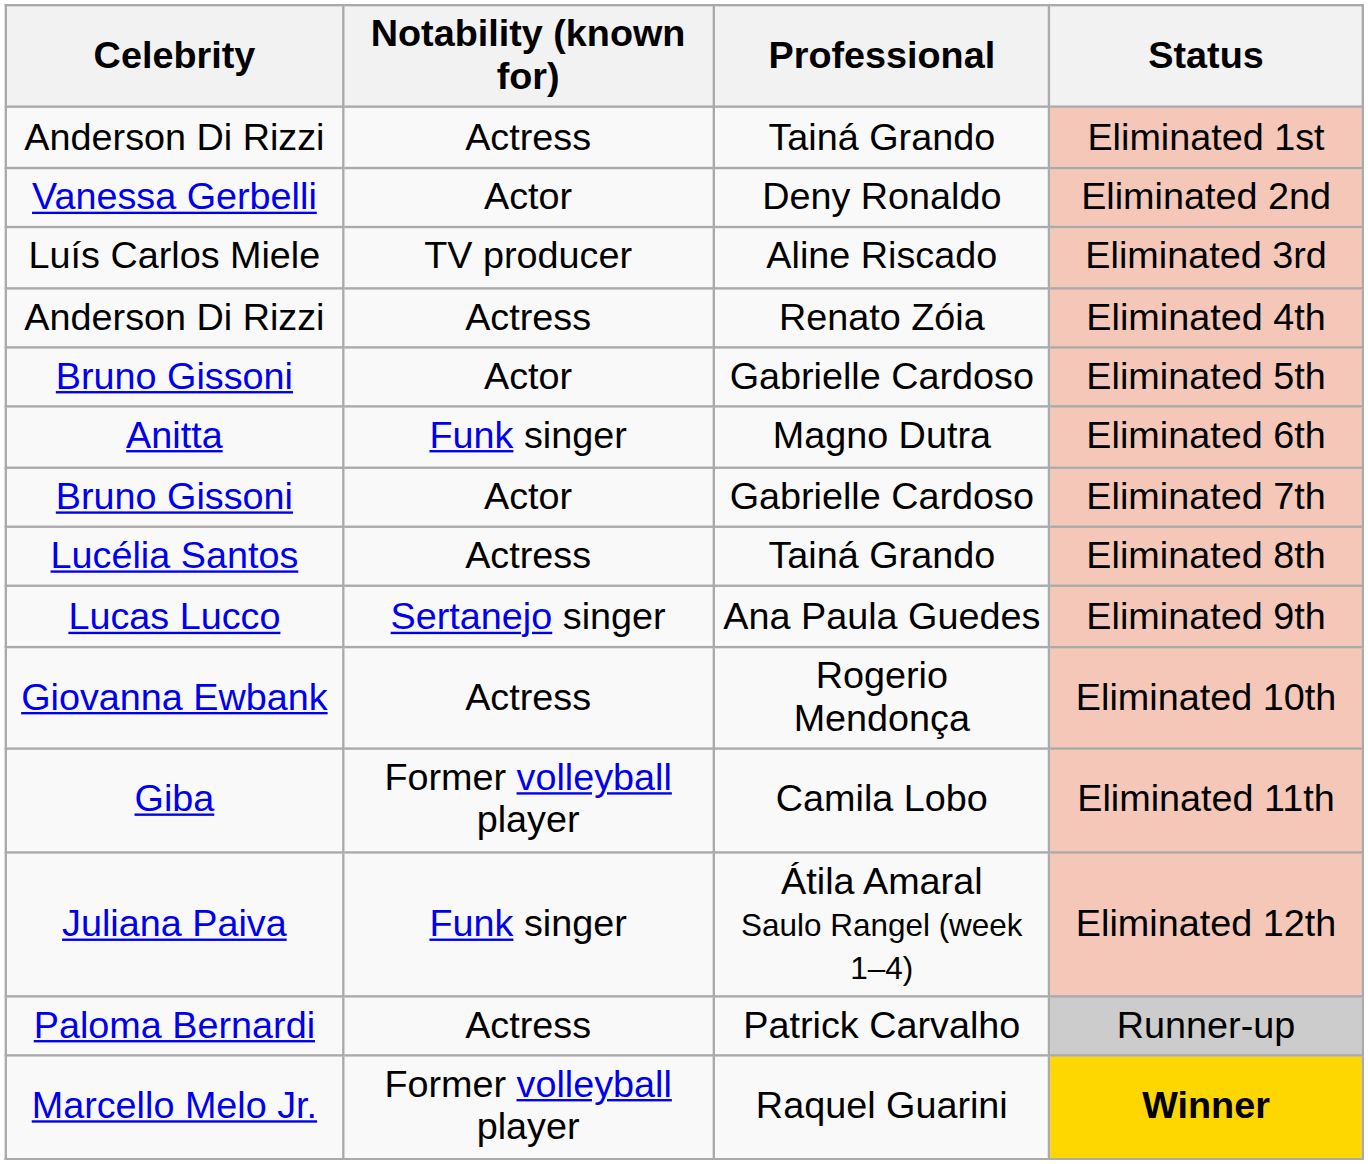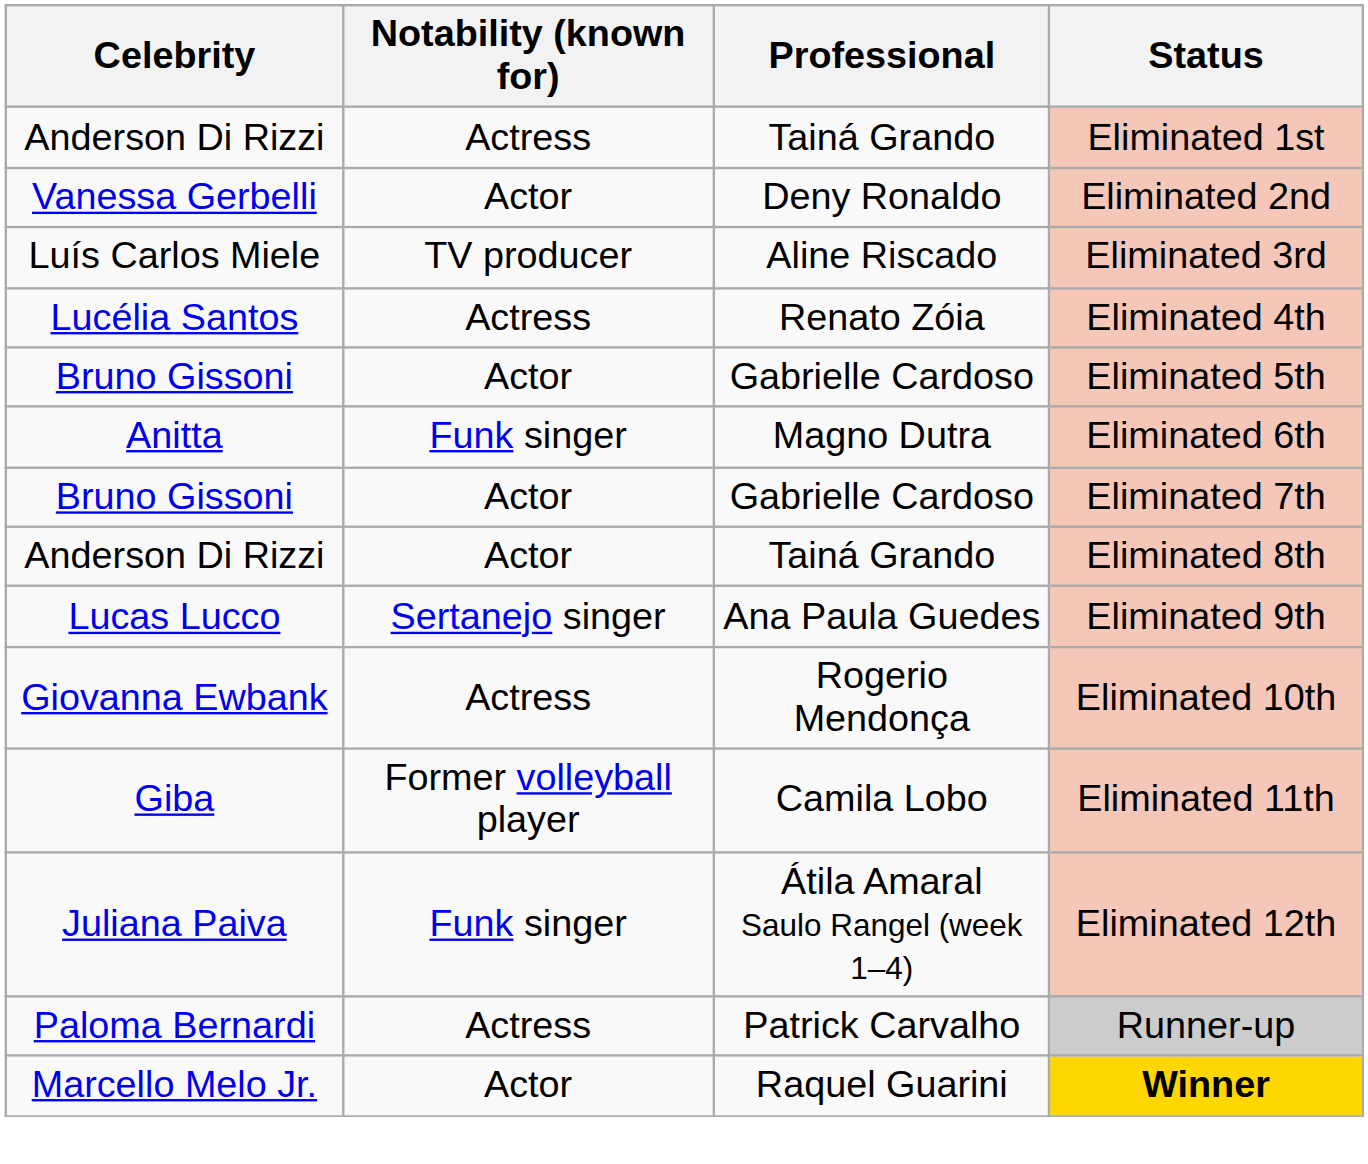(174, 316) Anderson Di Rizzi -> (174, 316) Lucélia Santos
(174, 556) Lucélia Santos -> (174, 556) Anderson Di Rizzi
(528, 556) Actress -> (528, 556) Actor
(528, 1106) Former volleyball player -> (528, 1085) Actor
